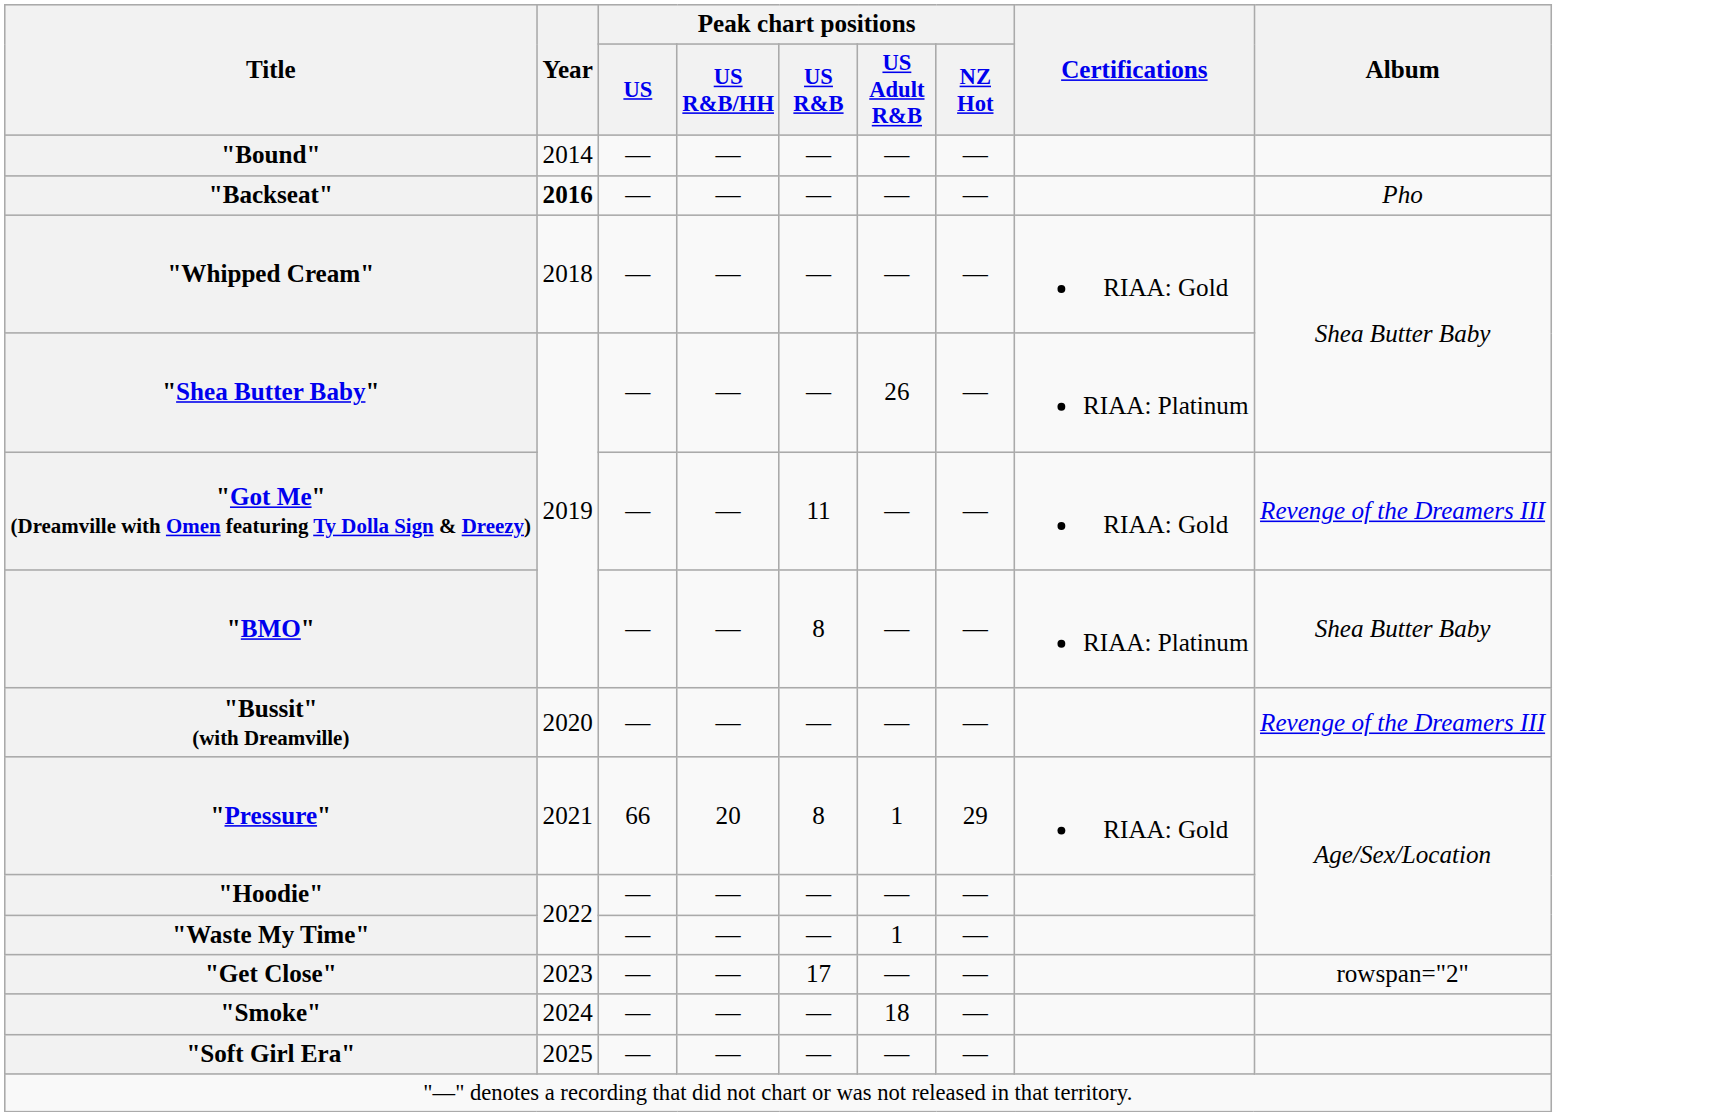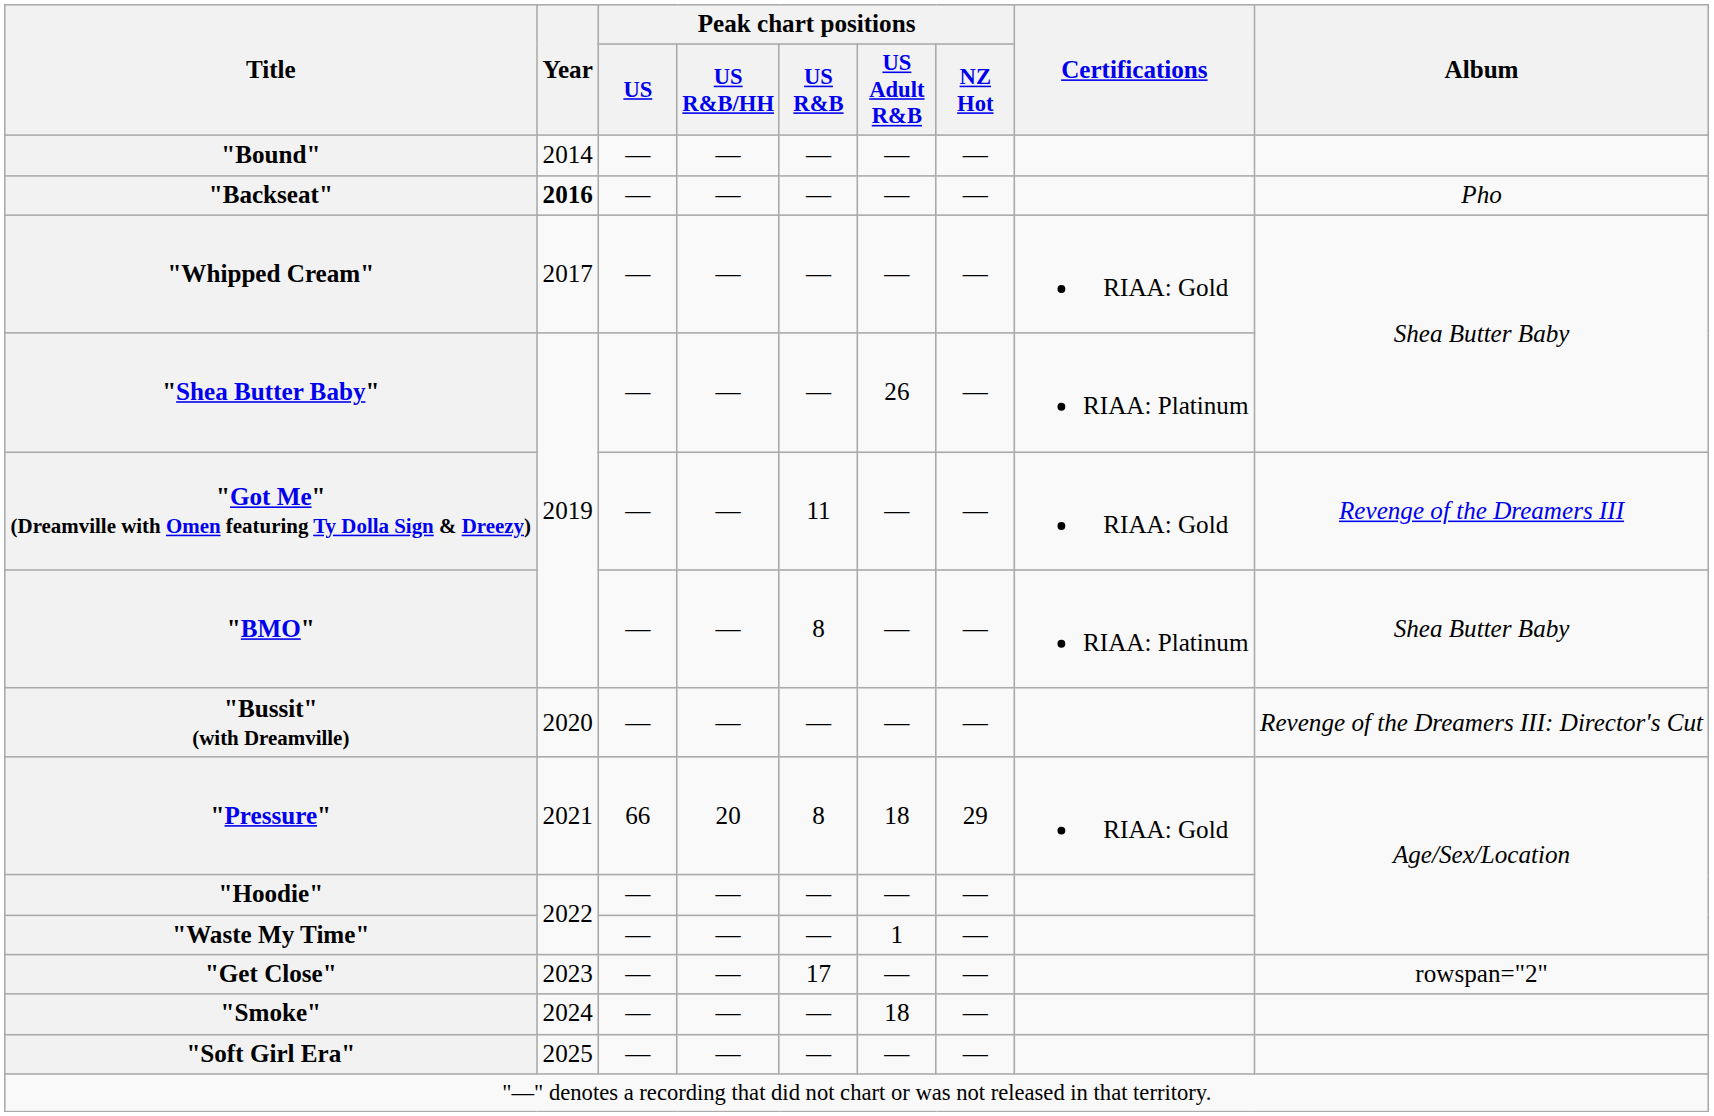(568, 273) 2018 -> (568, 273) 2017
(1403, 722) Revenge of the Dreamers III -> (1482, 722) Revenge of the Dreamers III: Director's Cut
(897, 815) 1 -> (897, 815) 18
